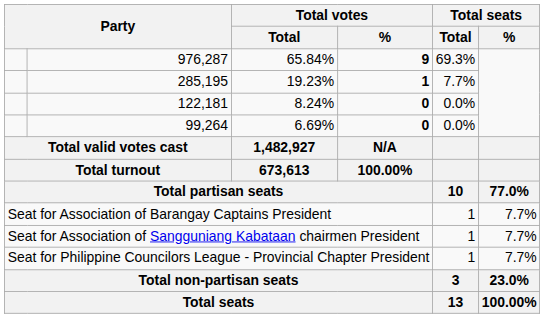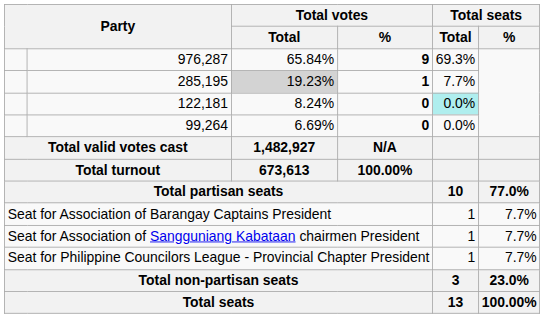(310, 81) no background -> (310, 81) lightgrey background
(459, 103) no background -> (459, 103) paleturquoise background
